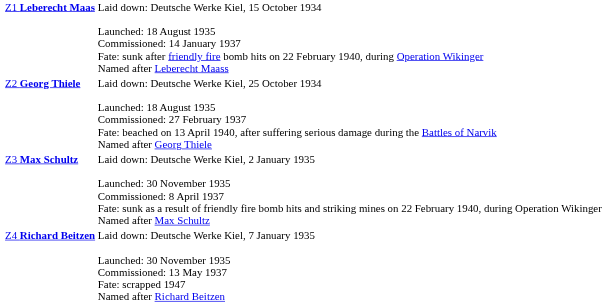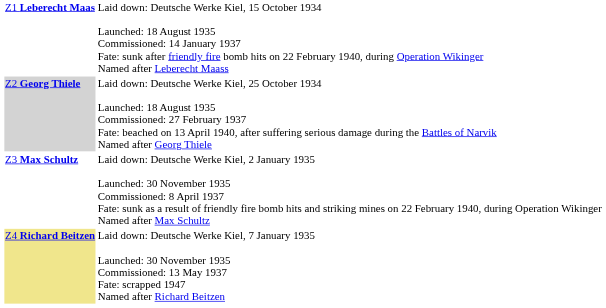(43, 83) no background -> (43, 83) lightgrey background
(50, 235) no background -> (50, 235) khaki background
